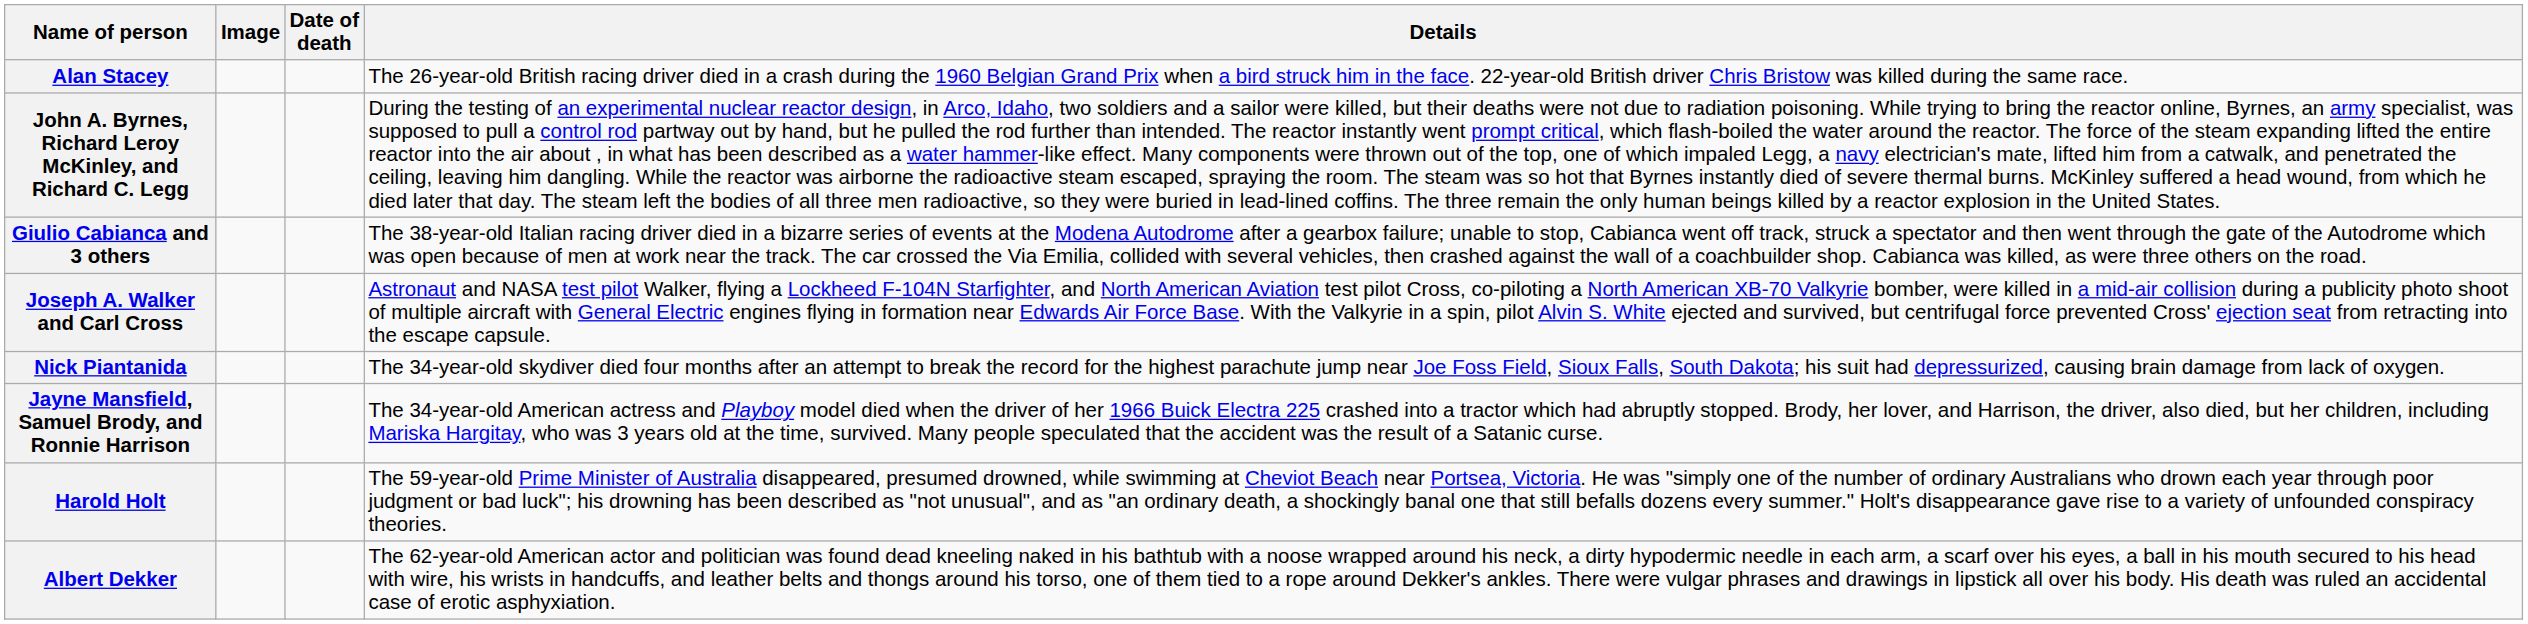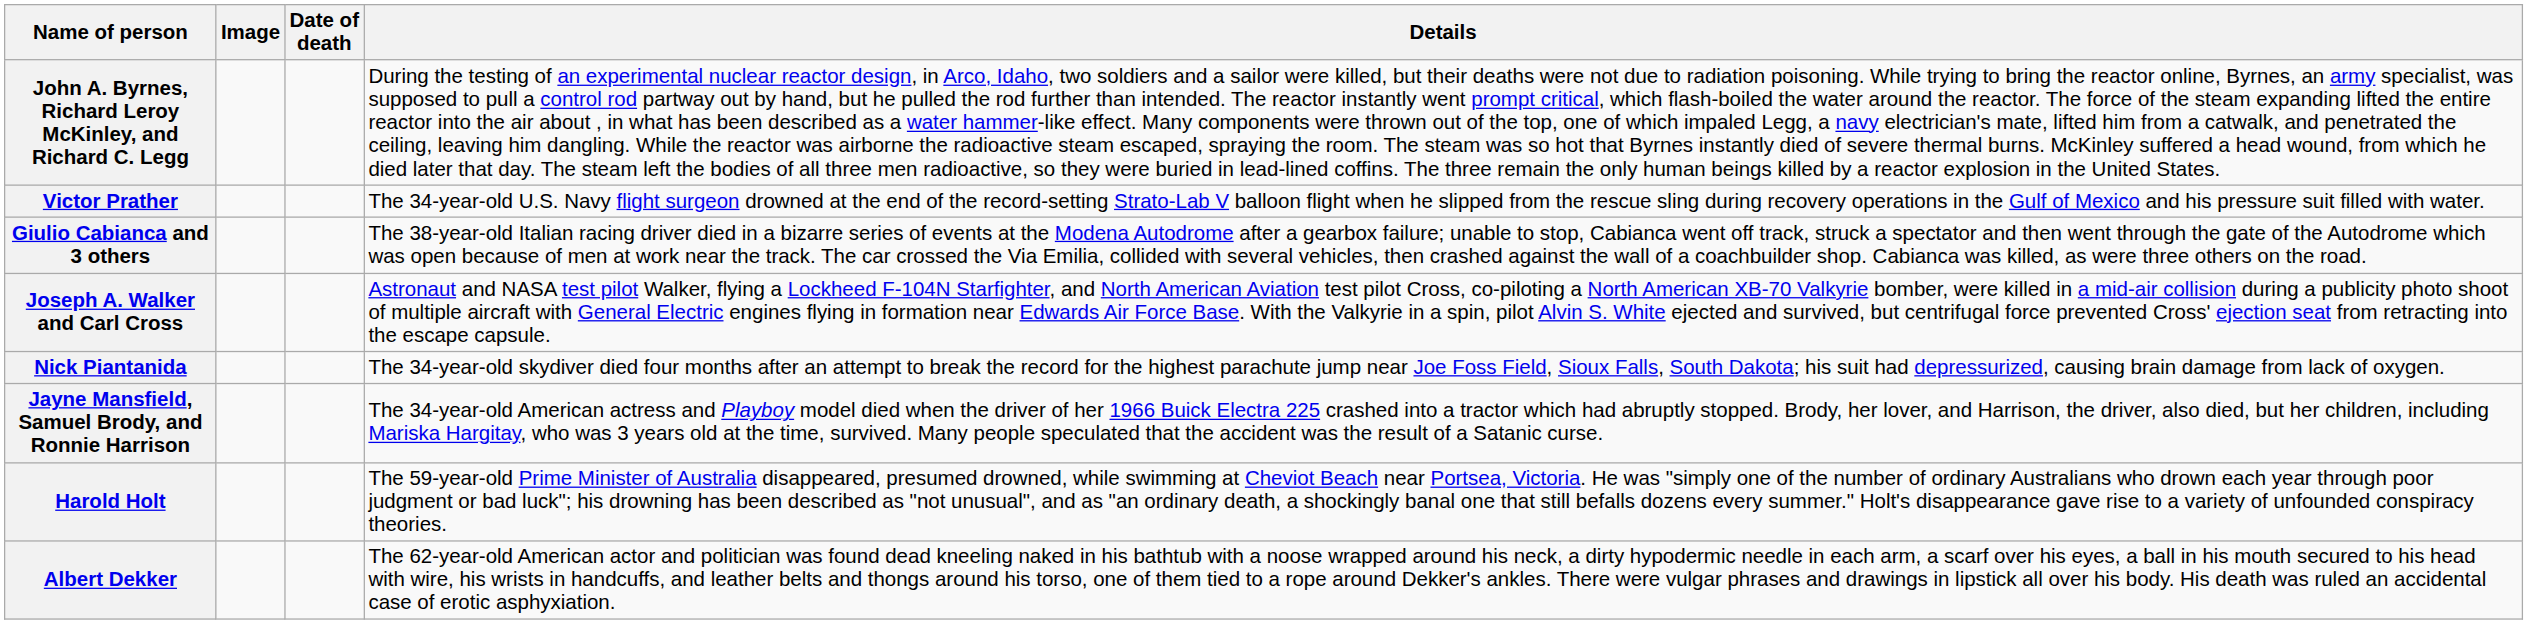- row: (110, 76)
+ row: (110, 200)
